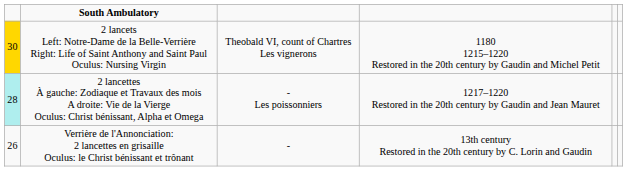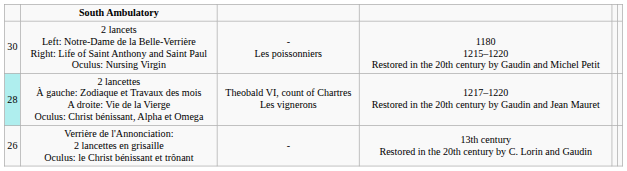(12, 47) gold background -> (12, 47) no background
(288, 47) Theobald VI, count of Chartres Les vignerons -> (288, 47) - Les poissonniers
(288, 100) - Les poissonniers -> (288, 100) Theobald VI, count of Chartres Les vignerons
